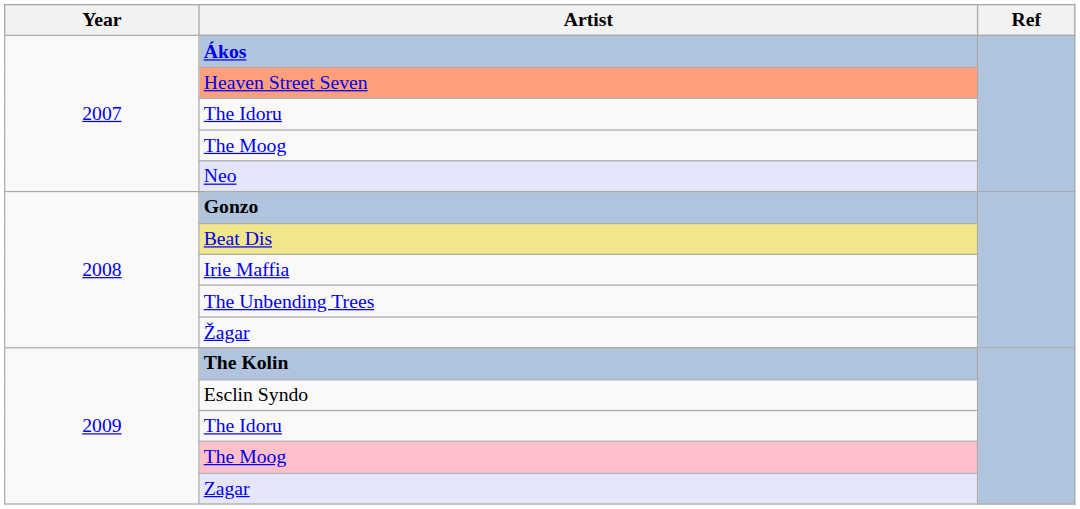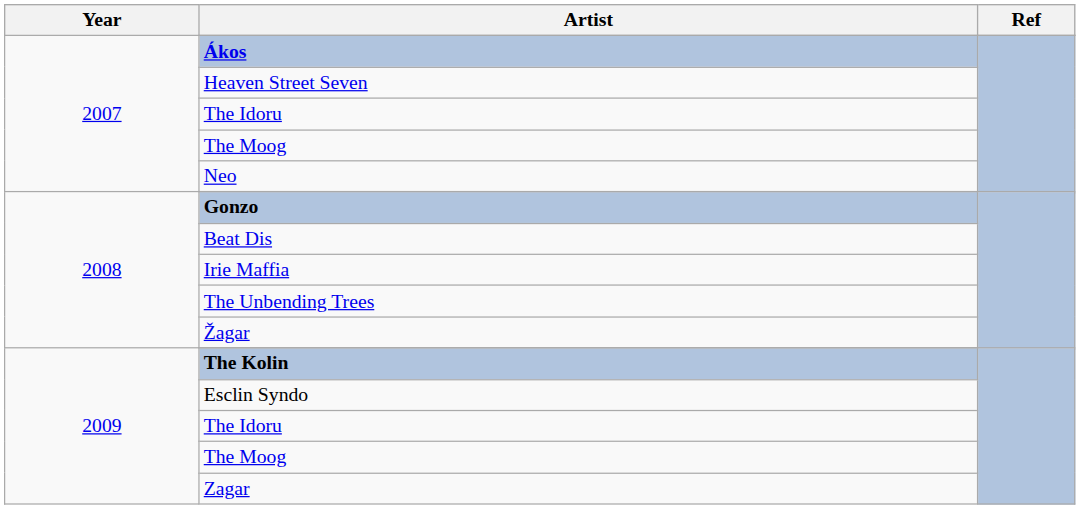(286, 82) lightsalmon background -> (286, 82) no background
(220, 176) lavender background -> (220, 176) no background
(238, 238) khaki background -> (238, 238) no background
(245, 457) pink background -> (245, 457) no background
(227, 488) lavender background -> (227, 488) no background
